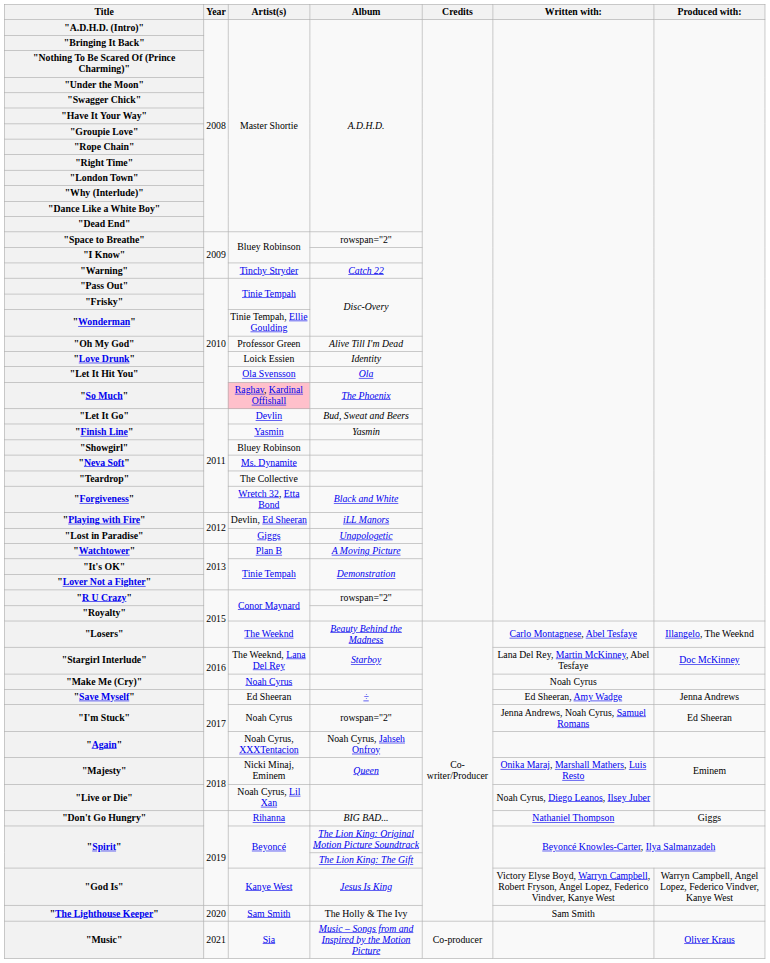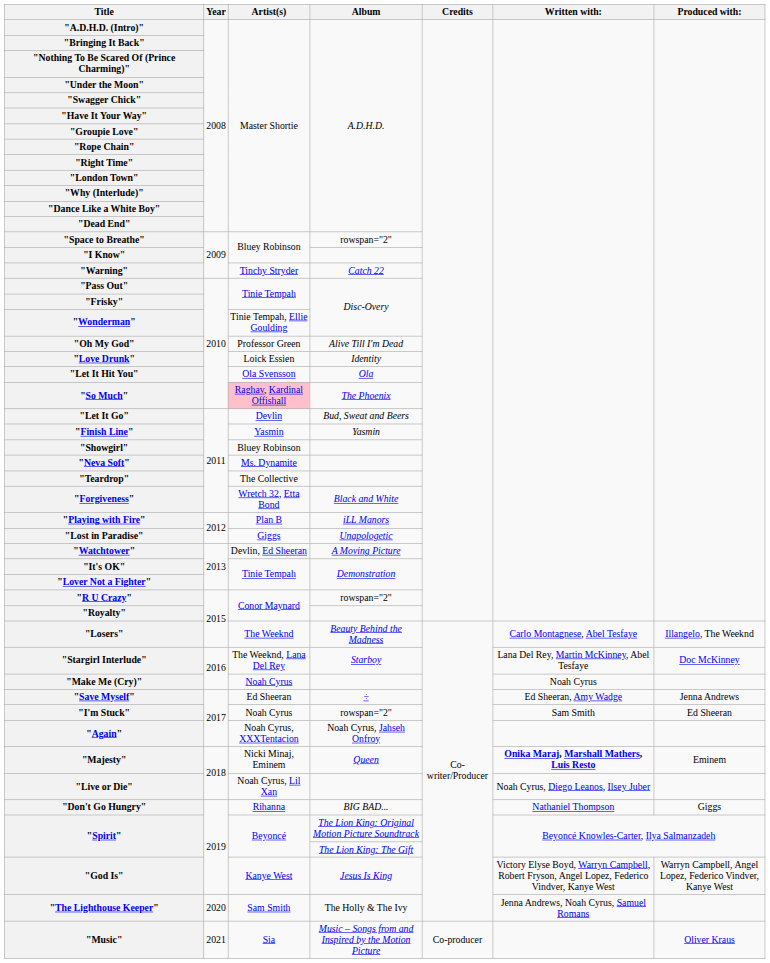(269, 520) Devlin, Ed Sheeran -> (269, 520) Plan B
(269, 551) Plan B -> (269, 551) Devlin, Ed Sheeran
(573, 718) Jenna Andrews, Noah Cyrus, Samuel Romans -> (573, 712) Sam Smith
(573, 771) normal -> (573, 760) bold
(573, 913) Sam Smith -> (573, 907) Jenna Andrews, Noah Cyrus, Samuel Romans
